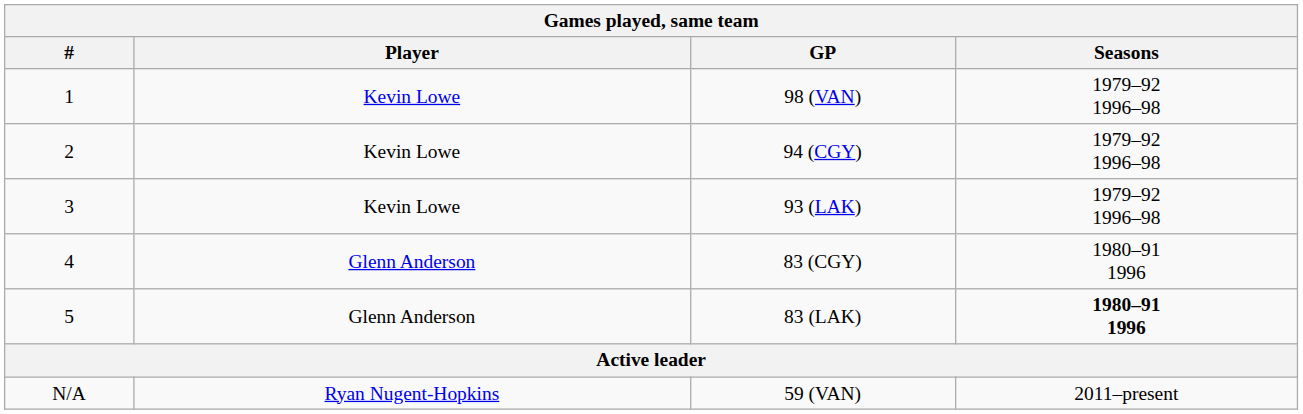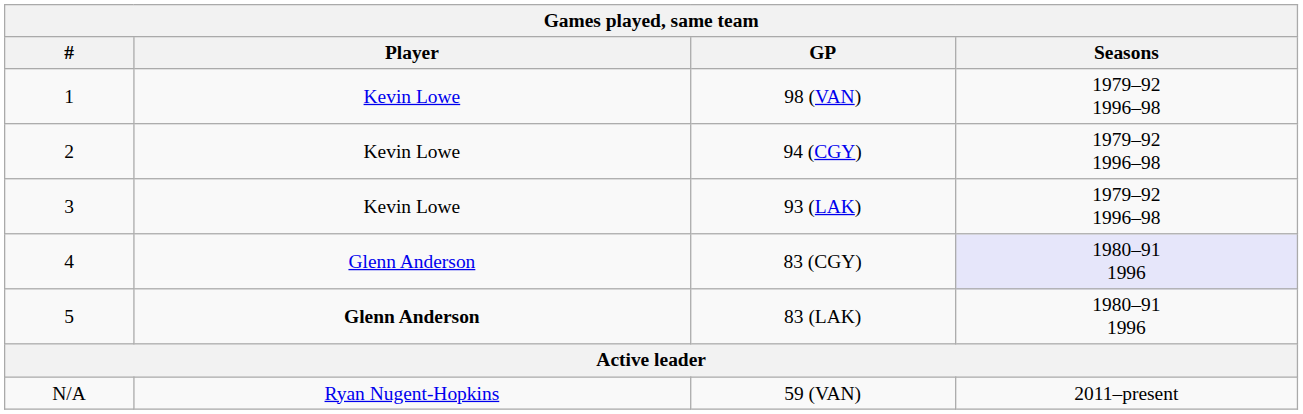(1126, 261) no background -> (1126, 261) lavender background
(412, 316) normal -> (412, 316) bold
(1126, 316) bold -> (1126, 316) normal
